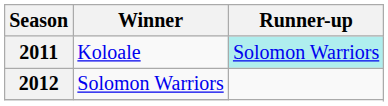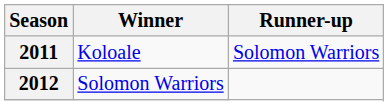(306, 52) paleturquoise background -> (306, 52) no background
